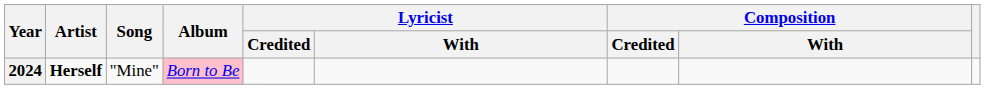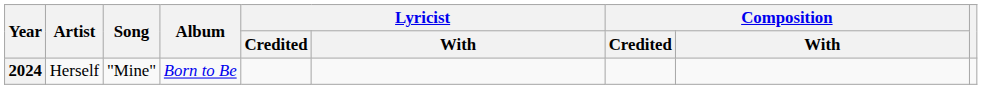(76, 71) bold -> (74, 71) normal
(203, 71) pink background -> (200, 71) no background
